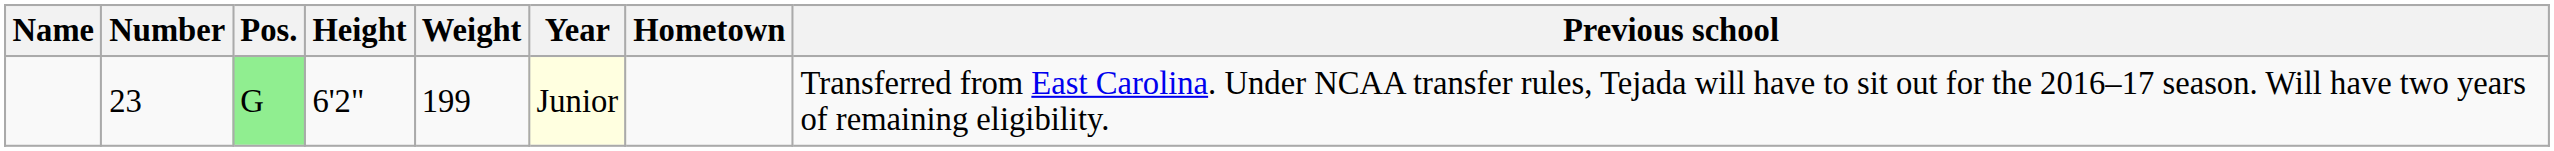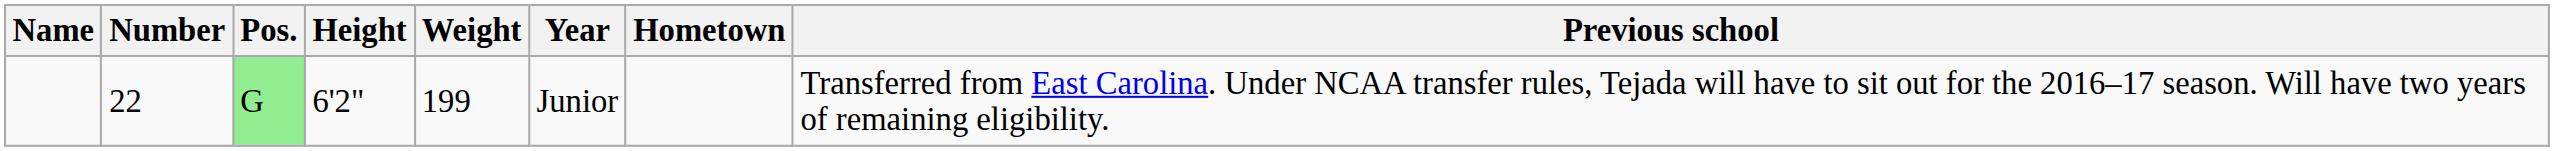(125, 100) 23 -> (125, 100) 22
(577, 100) lightyellow background -> (577, 100) no background
